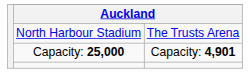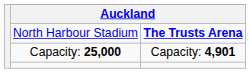(193, 33) normal -> (193, 33) bold
